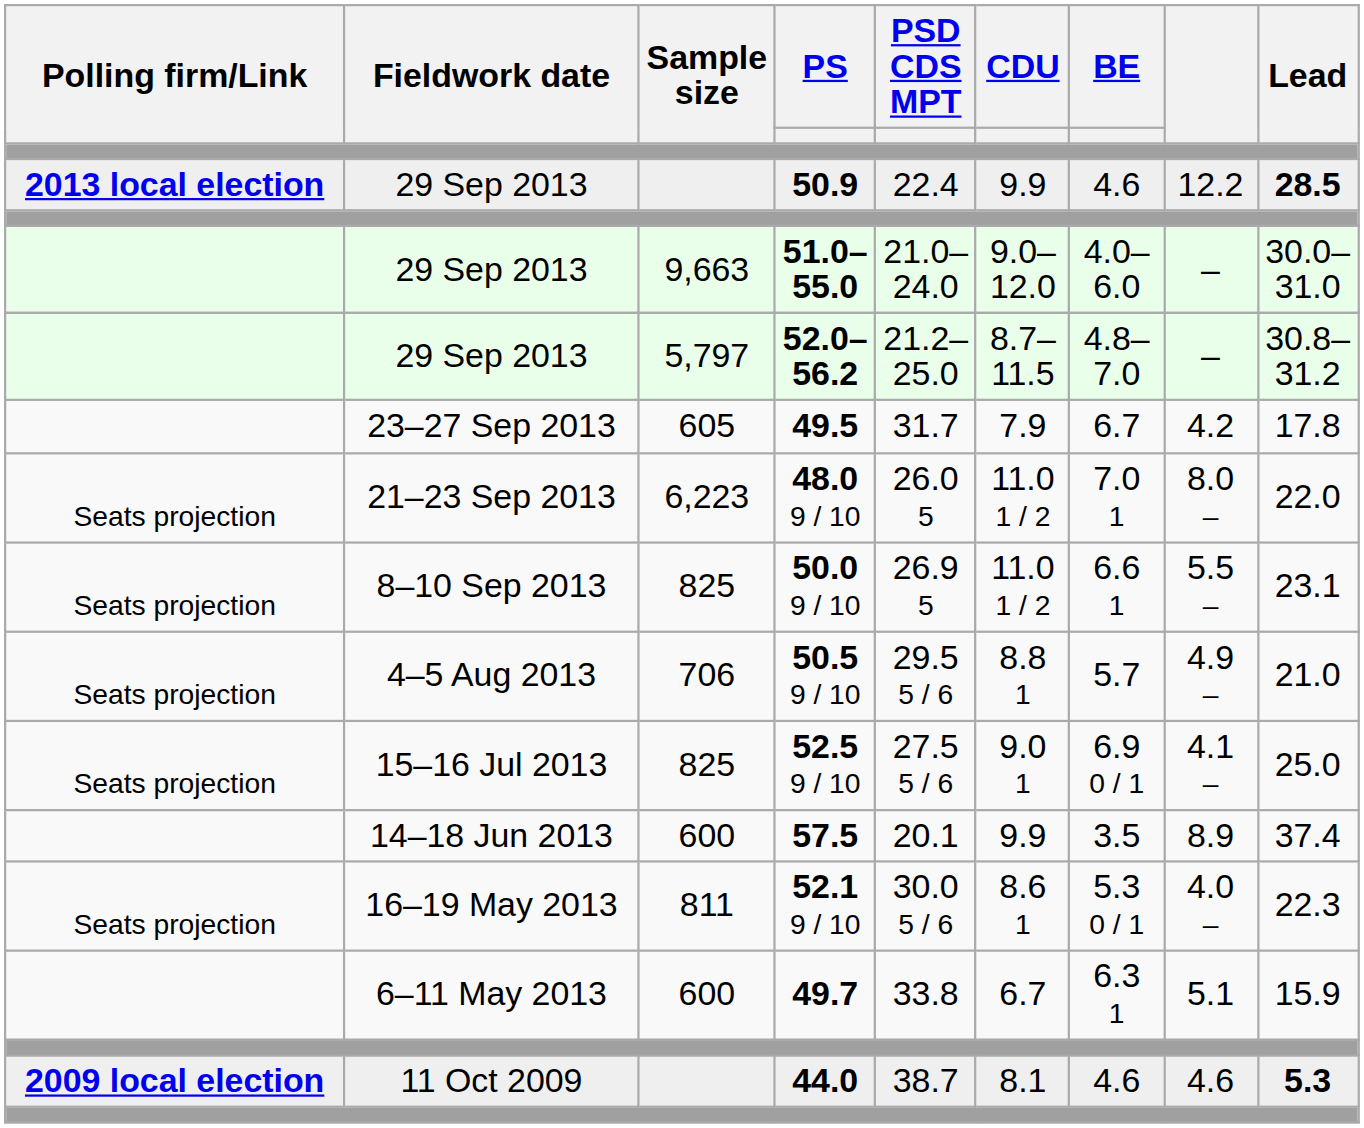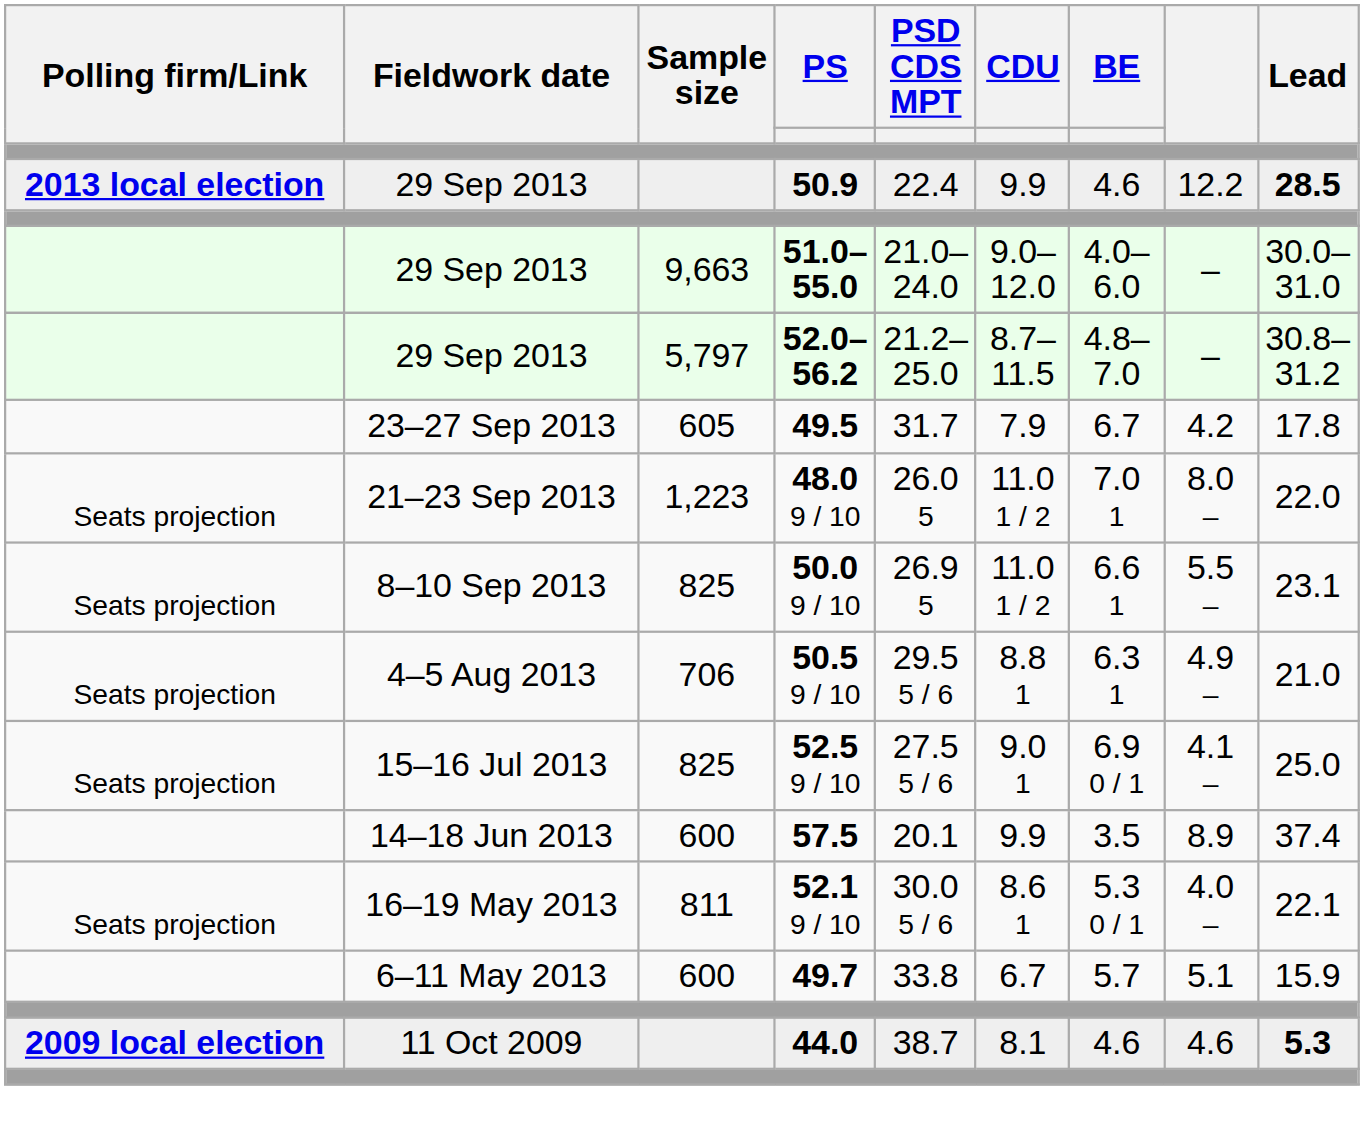(707, 496) 6,223 -> (707, 496) 1,223
(1117, 675) 5.7 -> (1117, 674) 6.3 1
(1308, 905) 22.3 -> (1308, 905) 22.1
(1117, 993) 6.3 1 -> (1117, 975) 5.7
